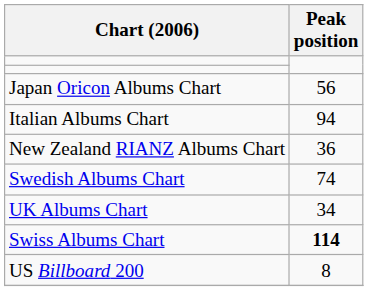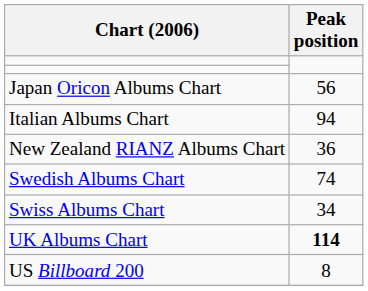(78, 209) UK Albums Chart -> (87, 209) Swiss Albums Chart
(87, 239) Swiss Albums Chart -> (78, 239) UK Albums Chart
